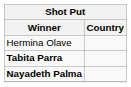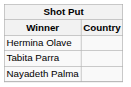(34, 58) bold -> (33, 58) normal
(44, 74) bold -> (43, 74) normal
